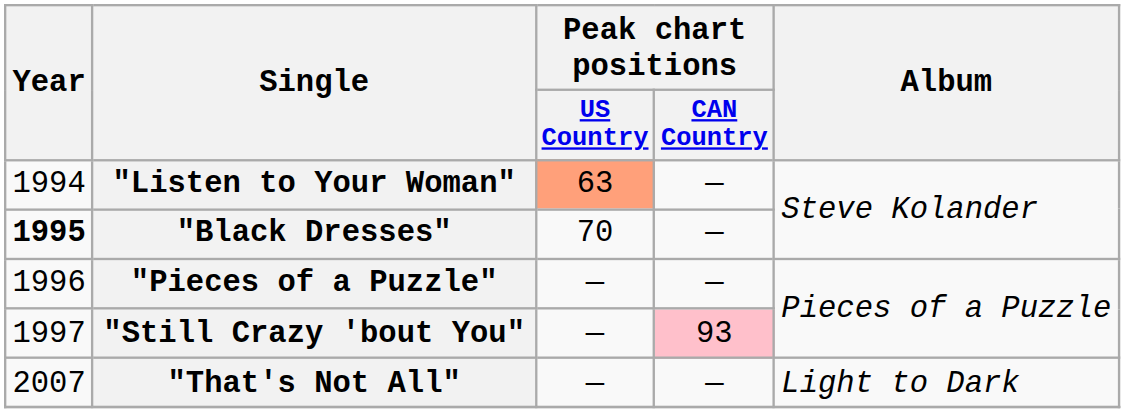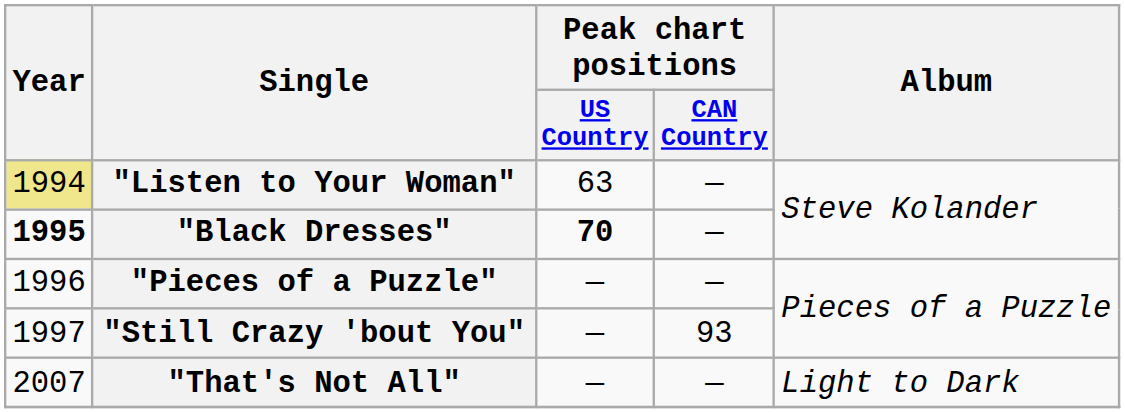(49, 184) no background -> (49, 184) khaki background
(595, 184) lightsalmon background -> (595, 184) no background
(595, 234) normal -> (595, 234) bold
(714, 333) pink background -> (714, 333) no background
